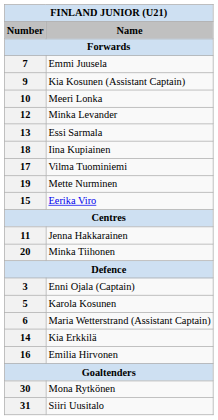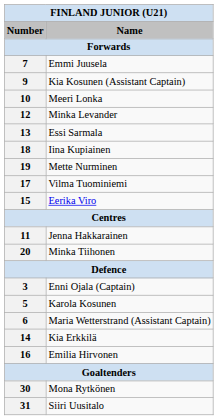rows swapped: (25, 184) <-> (25, 167)
